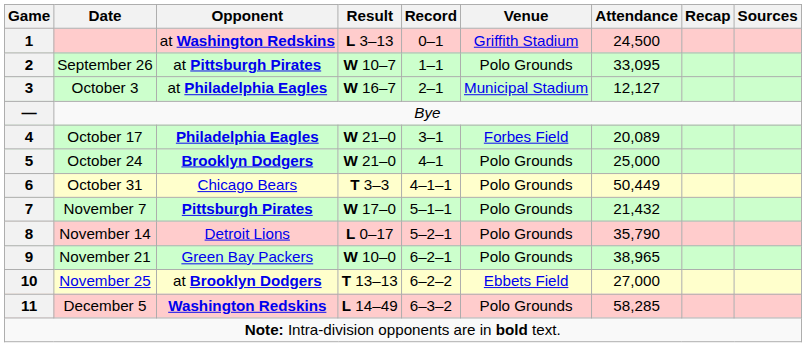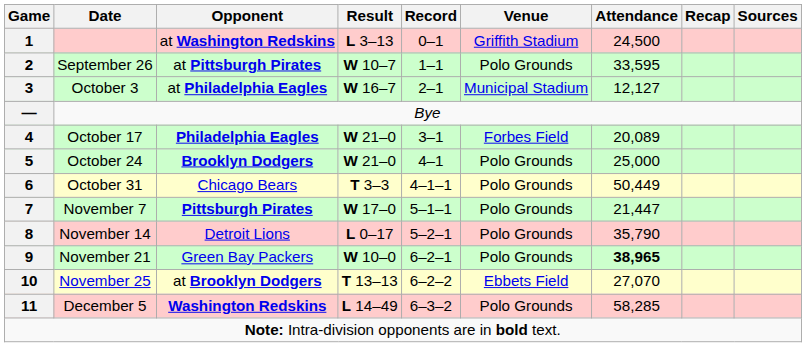(637, 64) 33,095 -> (637, 64) 33,595
(637, 209) 21,432 -> (637, 209) 21,447
(637, 257) normal -> (637, 257) bold
(637, 281) 27,000 -> (637, 281) 27,070
